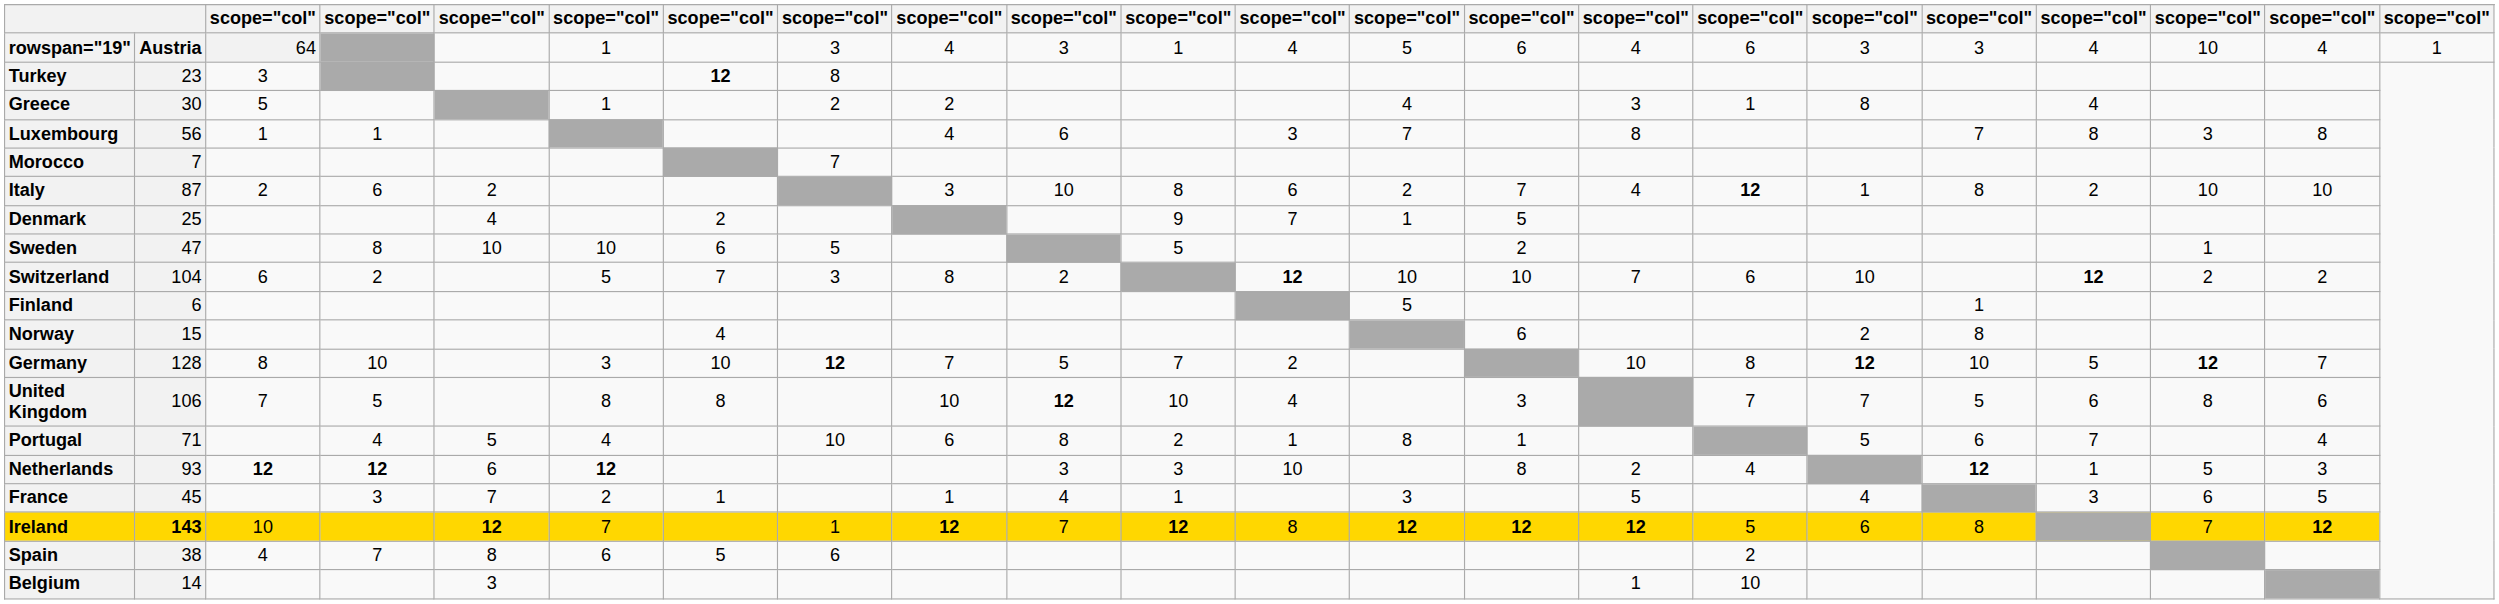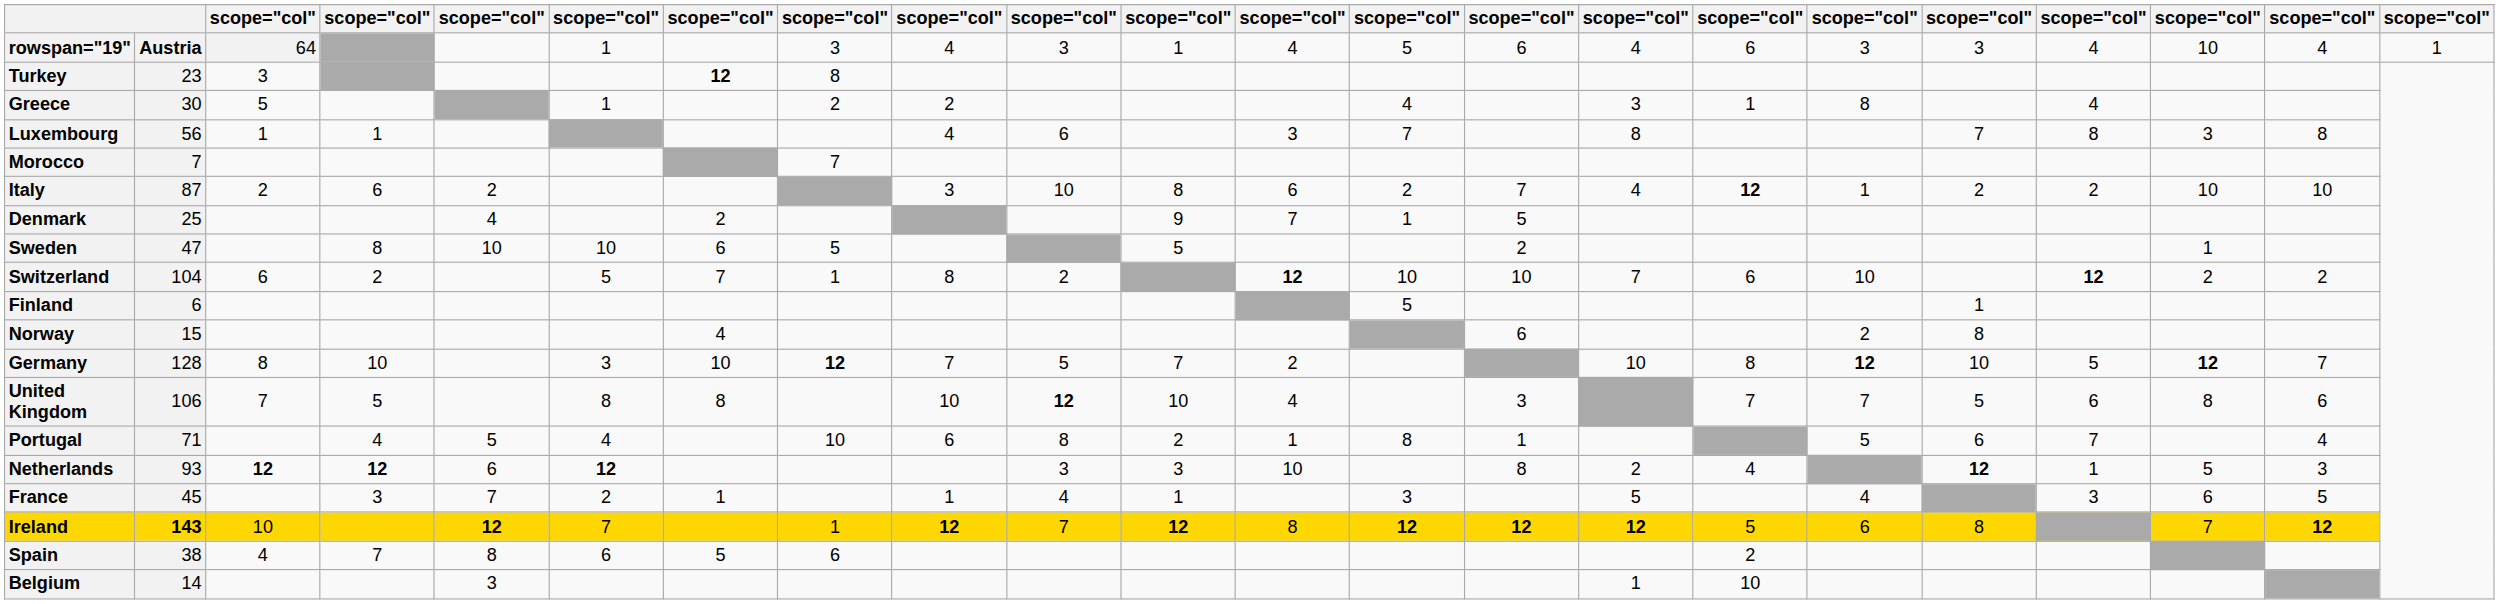(1979, 190) 8 -> (1979, 190) 2
(835, 276) 3 -> (835, 276) 1
